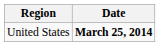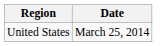(114, 32) bold -> (112, 32) normal
